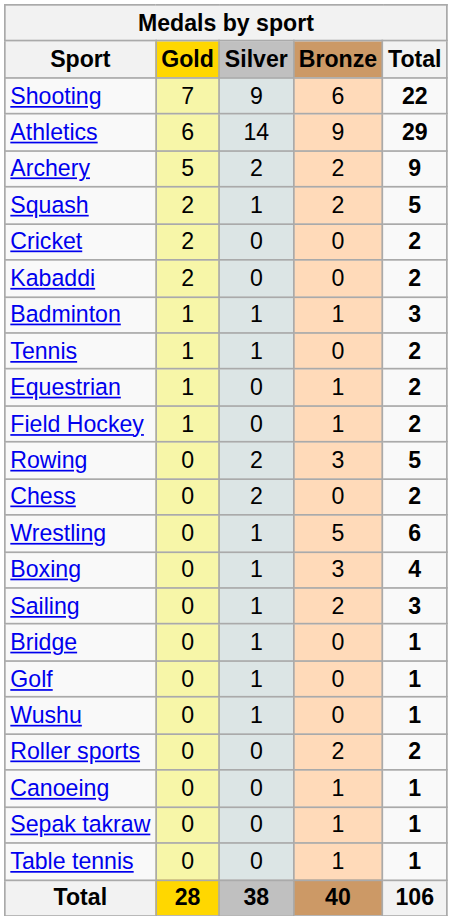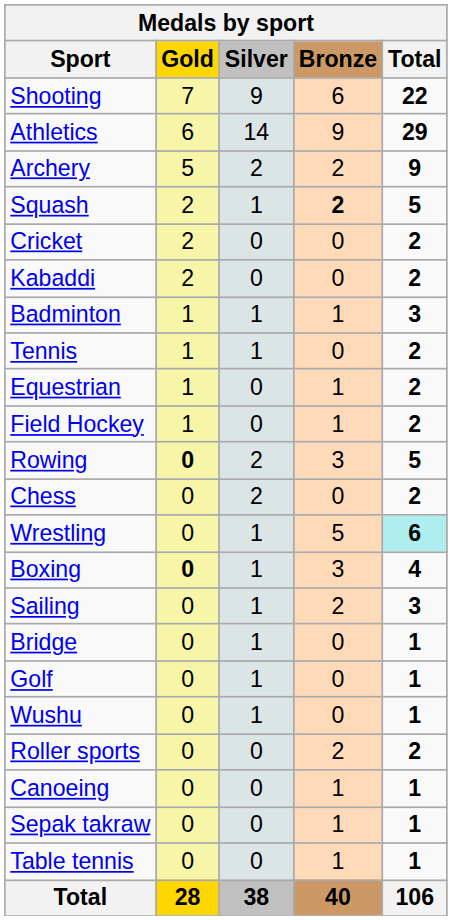(338, 205) normal -> (338, 205) bold
(188, 460) normal -> (188, 460) bold
(415, 533) no background -> (415, 533) paleturquoise background
(188, 569) normal -> (188, 569) bold
